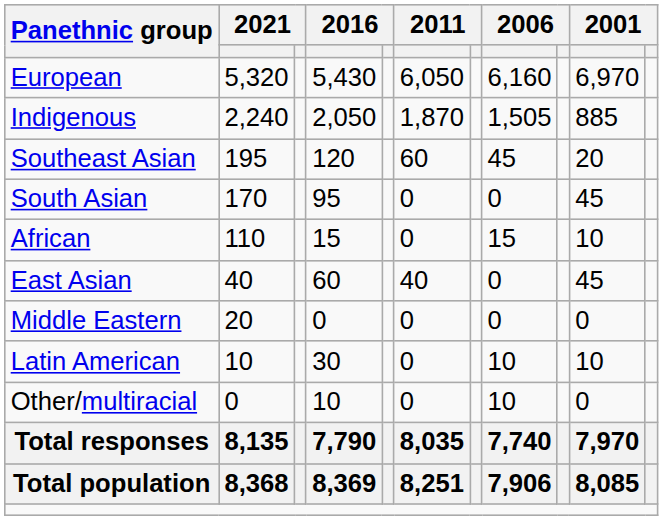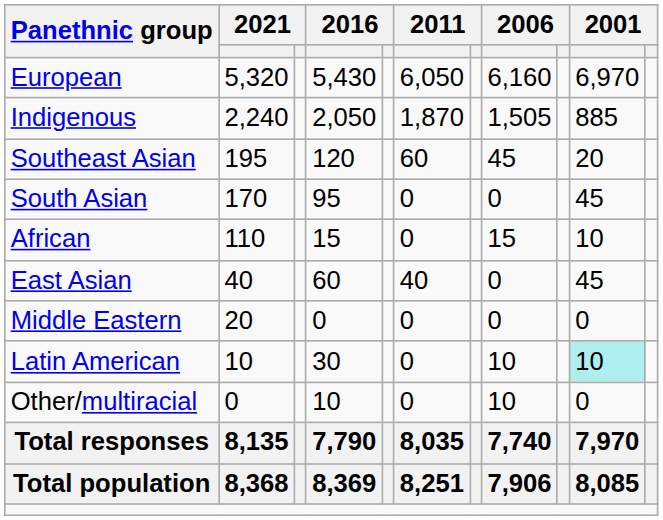(589, 361) no background -> (589, 361) paleturquoise background
